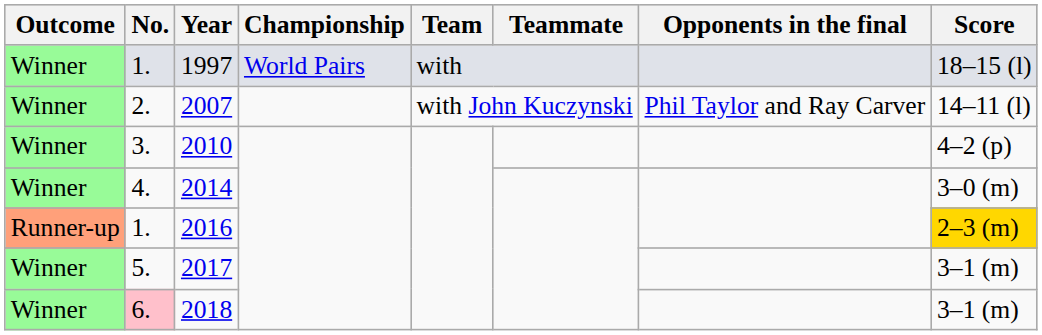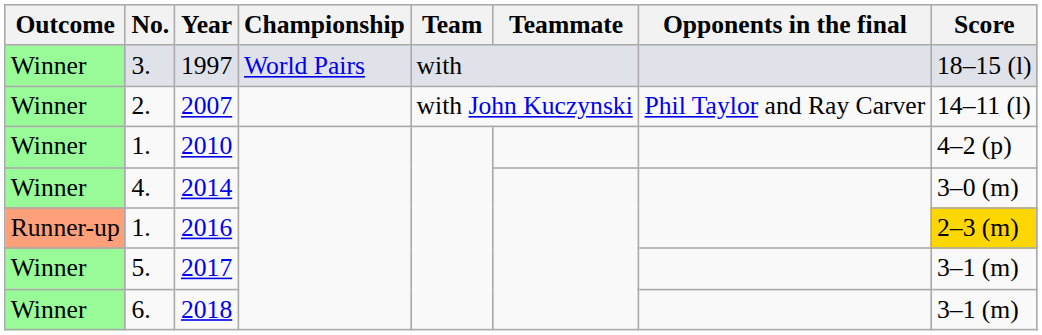(141, 65) 1. -> (141, 65) 3.
(141, 146) 3. -> (141, 146) 1.
(141, 308) pink background -> (141, 308) no background
